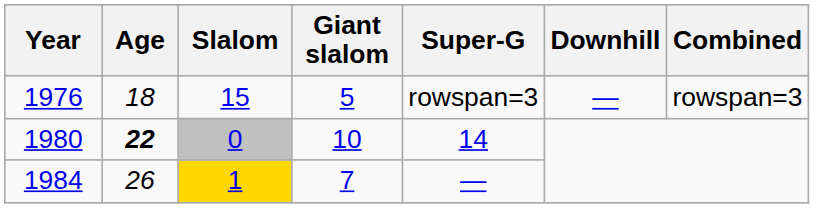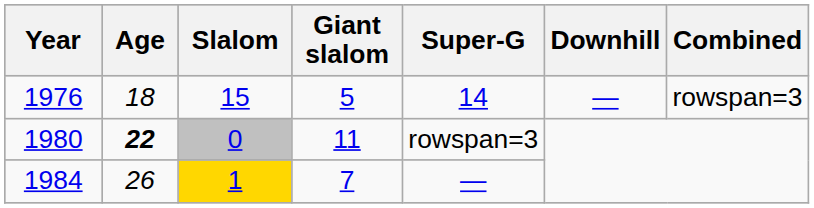(473, 97) rowspan=3 -> (473, 97) 14
(347, 138) 10 -> (347, 138) 11
(473, 138) 14 -> (473, 138) rowspan=3
